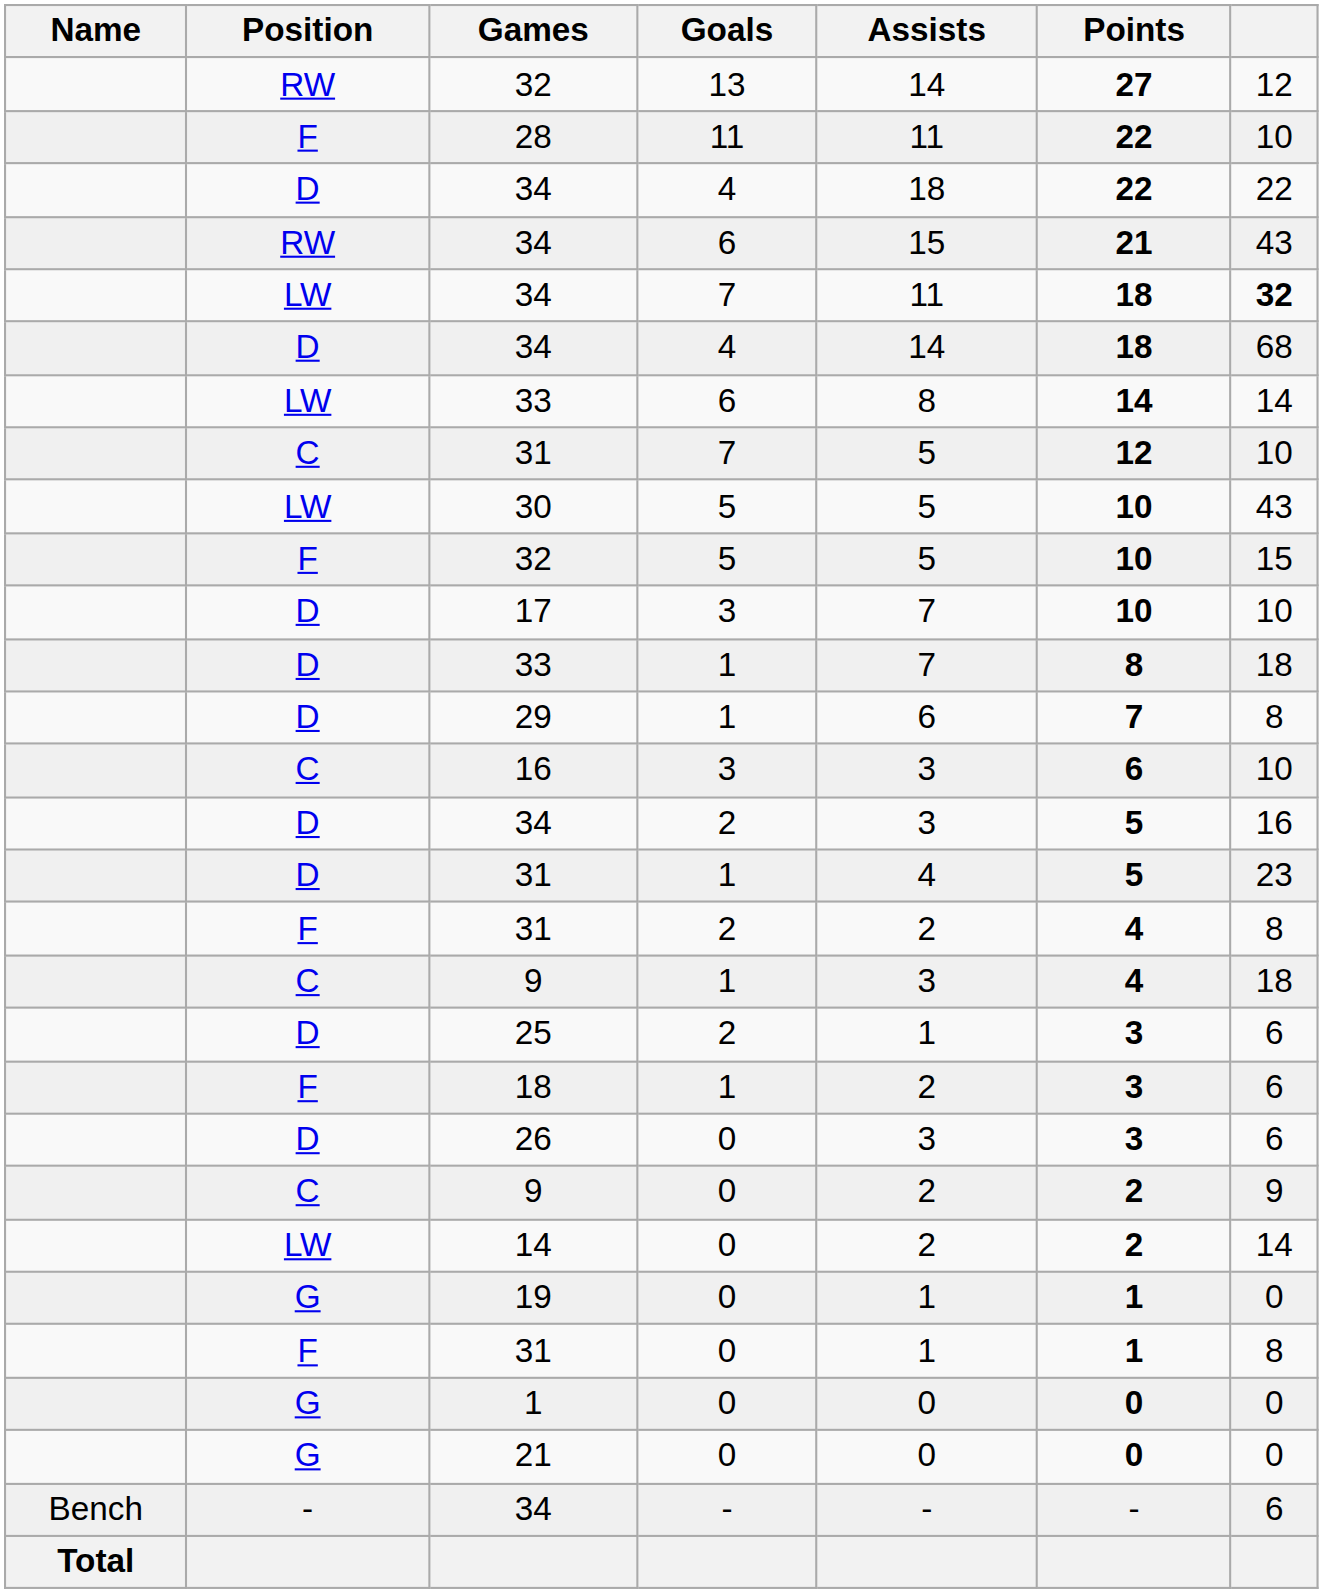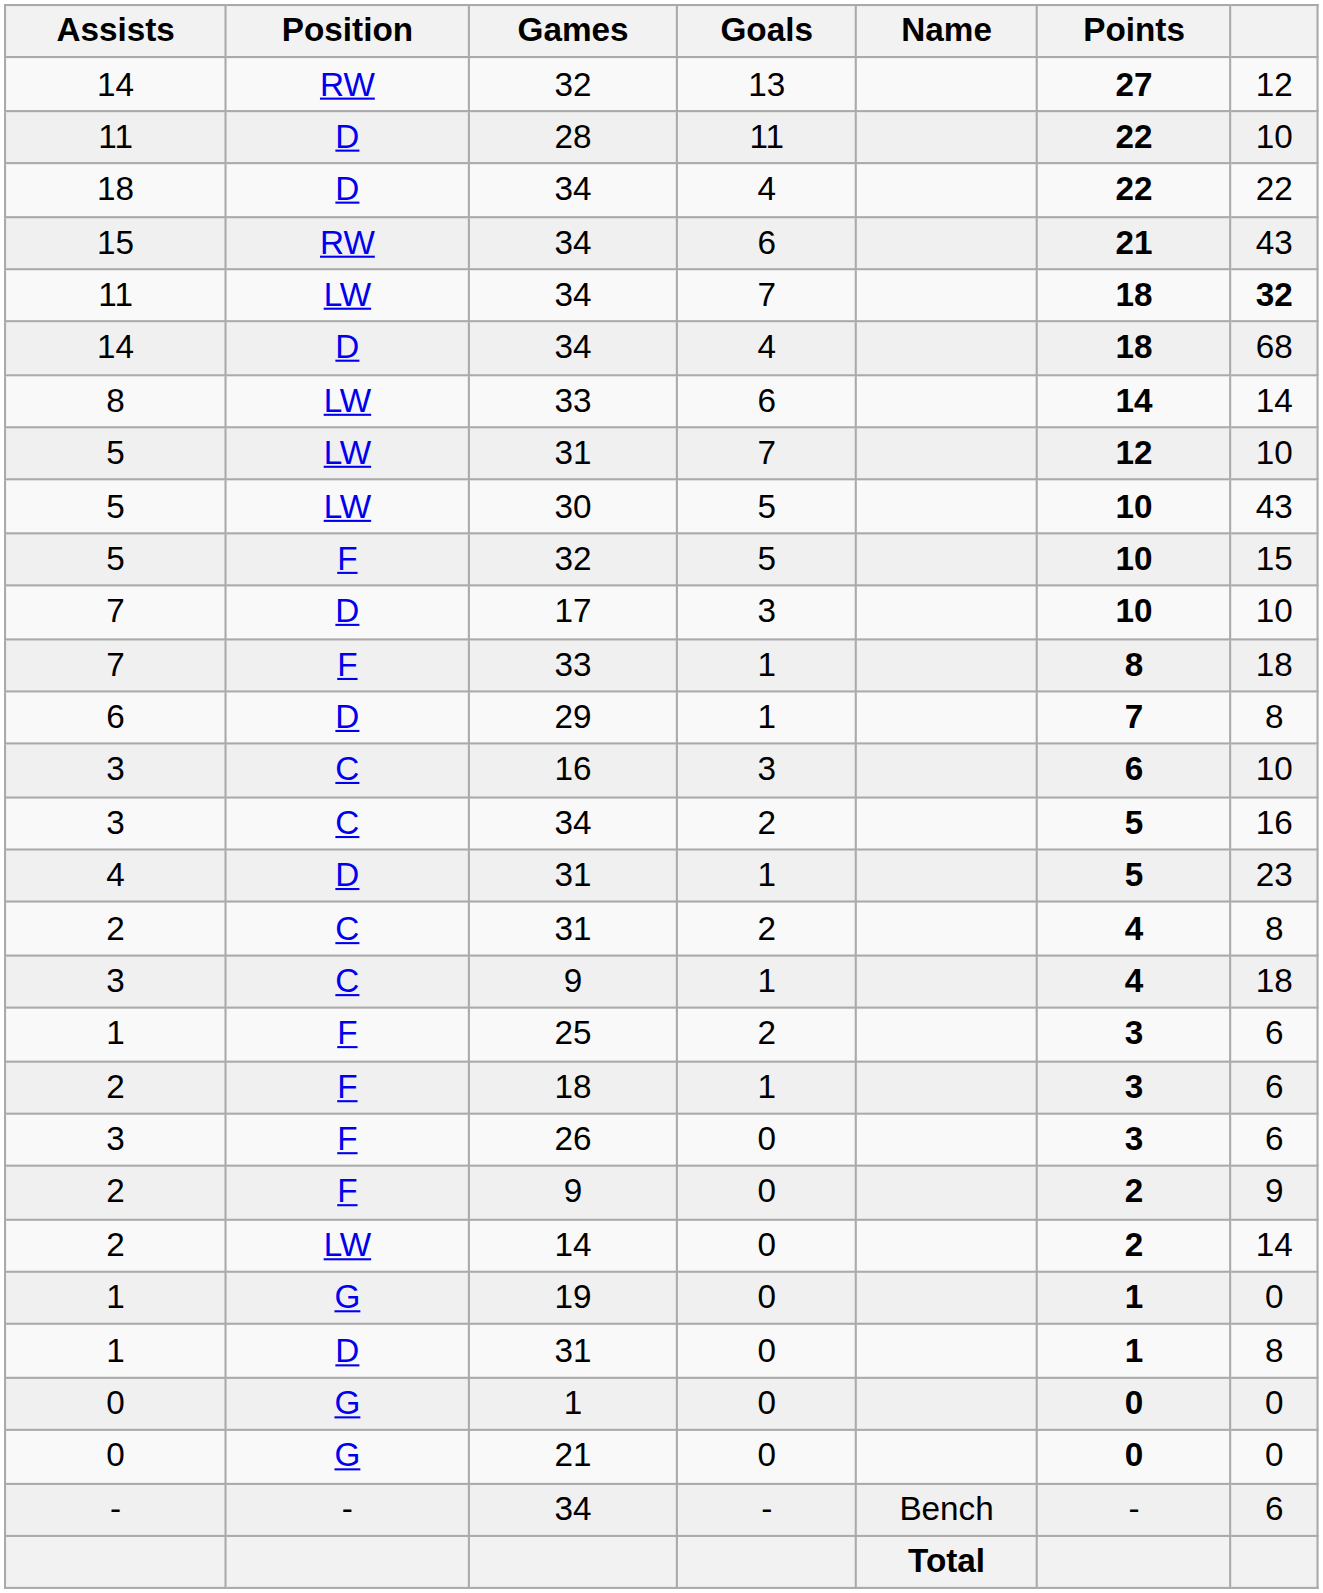columns swapped: (96, 30) <-> (927, 30)
(308, 136) F -> (347, 136) D
(308, 453) C -> (347, 453) LW
(308, 664) D -> (347, 664) F
(308, 822) D -> (347, 822) C
(308, 928) F -> (347, 928) C
(308, 1033) D -> (347, 1033) F
(308, 1139) D -> (347, 1139) F
(308, 1192) C -> (347, 1192) F
(308, 1350) F -> (347, 1350) D
